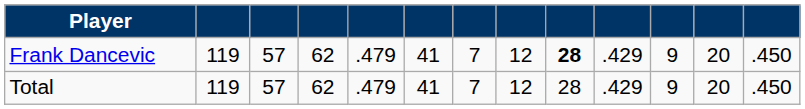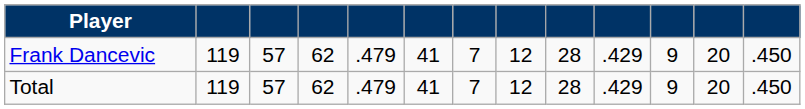(569, 54) bold -> (569, 54) normal
